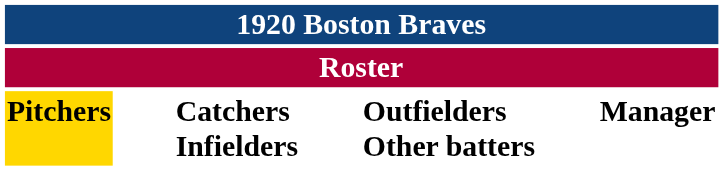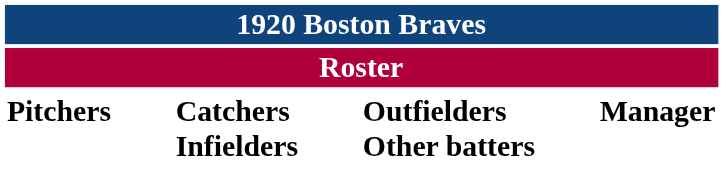(59, 110) gold background -> (59, 110) no background
